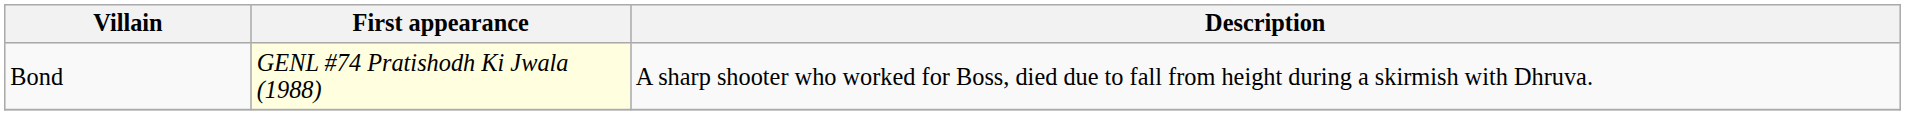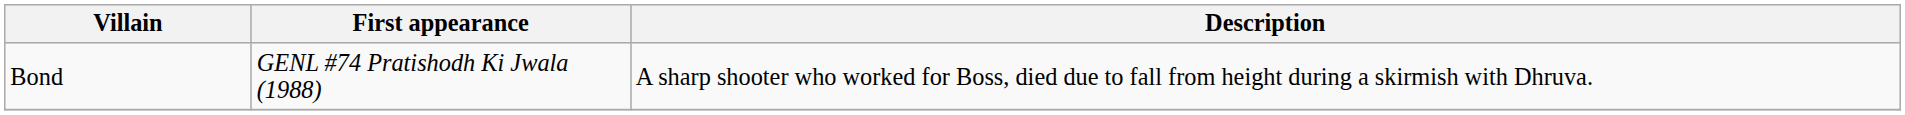(413, 76) lightyellow background -> (413, 76) no background
